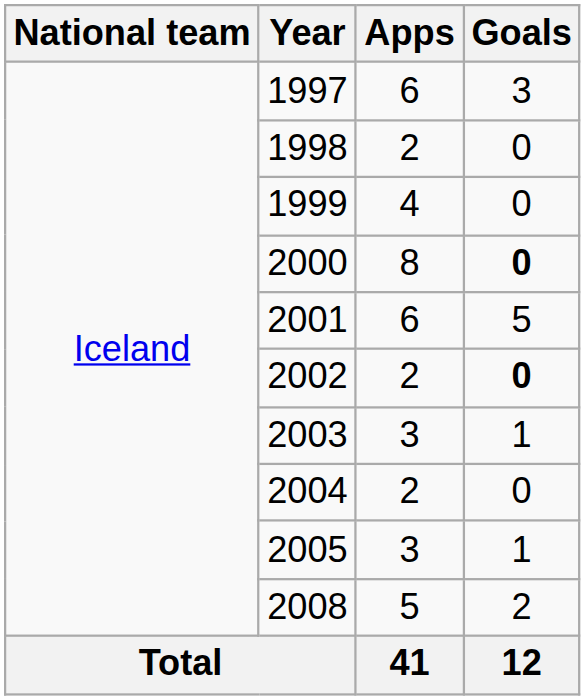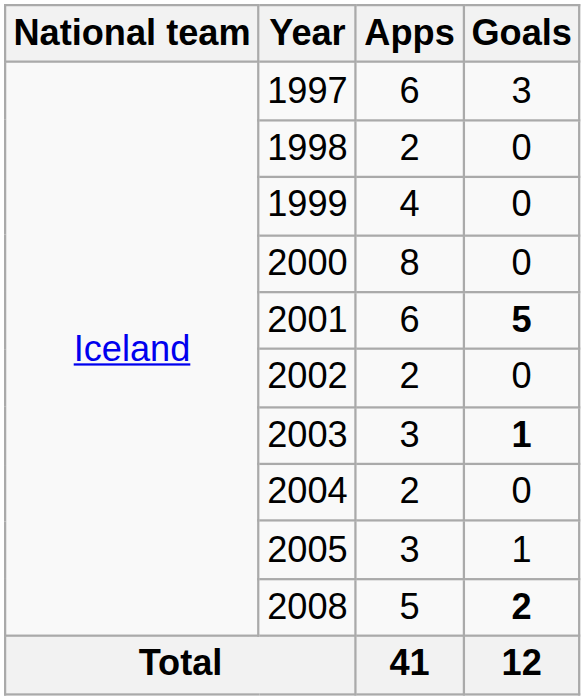(522, 262) bold -> (522, 262) normal
(522, 319) normal -> (522, 319) bold
(522, 377) bold -> (522, 377) normal
(522, 434) normal -> (522, 434) bold
(522, 606) normal -> (522, 606) bold
